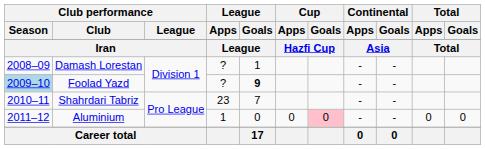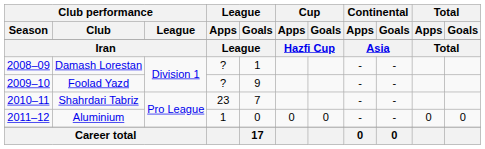(28, 83) lightblue background -> (28, 83) no background
(257, 83) bold -> (257, 83) normal
(326, 118) pink background -> (326, 118) no background
